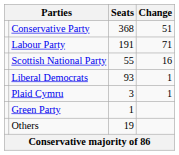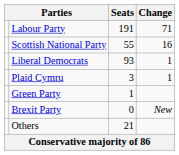- row: (51, 28)
+ row: (36, 110)
(129, 126) 19 -> (129, 126) 21
